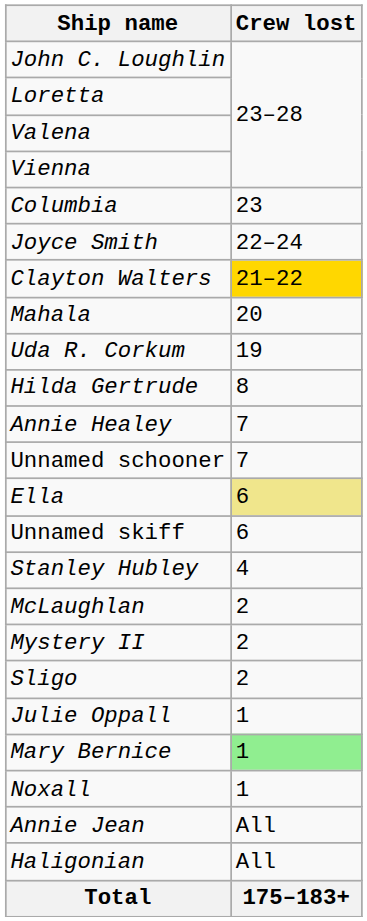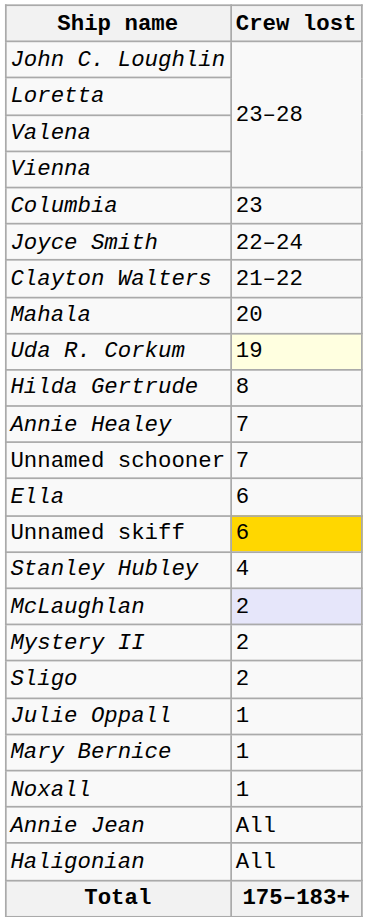(269, 279) gold background -> (269, 279) no background
(249, 351) no background -> (249, 351) lightyellow background
(242, 497) khaki background -> (242, 497) no background
(242, 534) no background -> (242, 534) gold background
(242, 607) no background -> (242, 607) lavender background
(242, 752) lightgreen background -> (242, 752) no background
